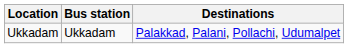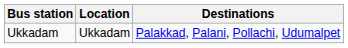columns swapped: (33, 14) <-> (97, 14)
